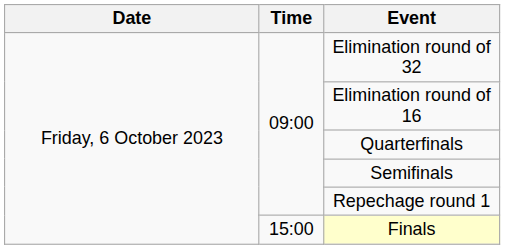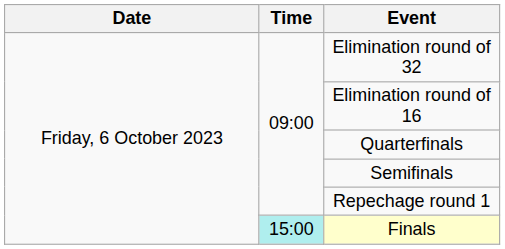(291, 229) no background -> (291, 229) paleturquoise background
